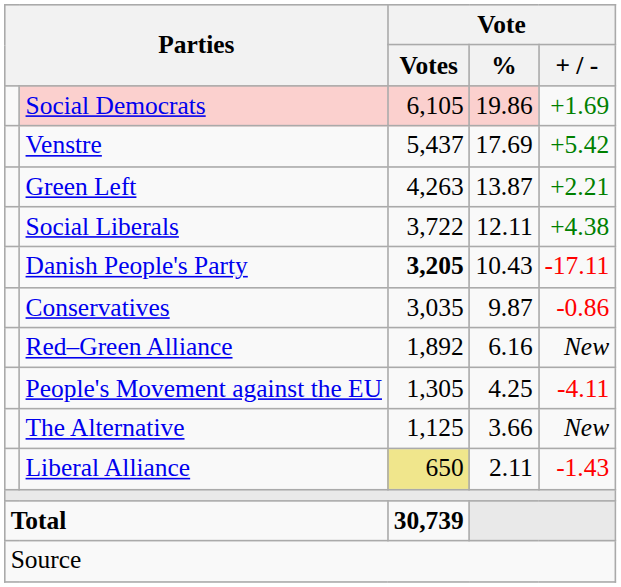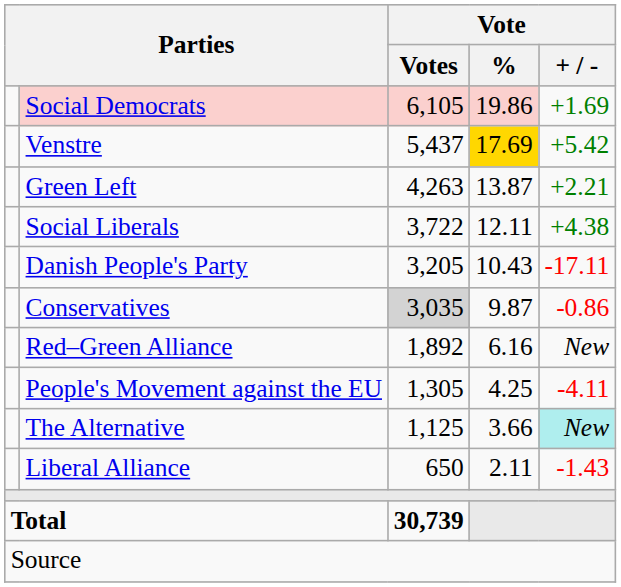(504, 145) no background -> (504, 145) gold background
(435, 266) bold -> (435, 266) normal
(435, 307) no background -> (435, 307) lightgrey background
(587, 428) no background -> (587, 428) paleturquoise background
(445, 468) khaki background -> (445, 468) no background
